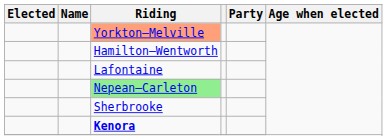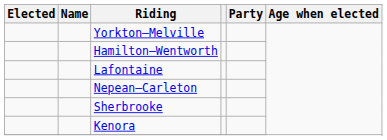(149, 32) lightsalmon background -> (149, 32) no background
(145, 88) lightgreen background -> (145, 88) no background
(114, 126) bold -> (114, 126) normal
